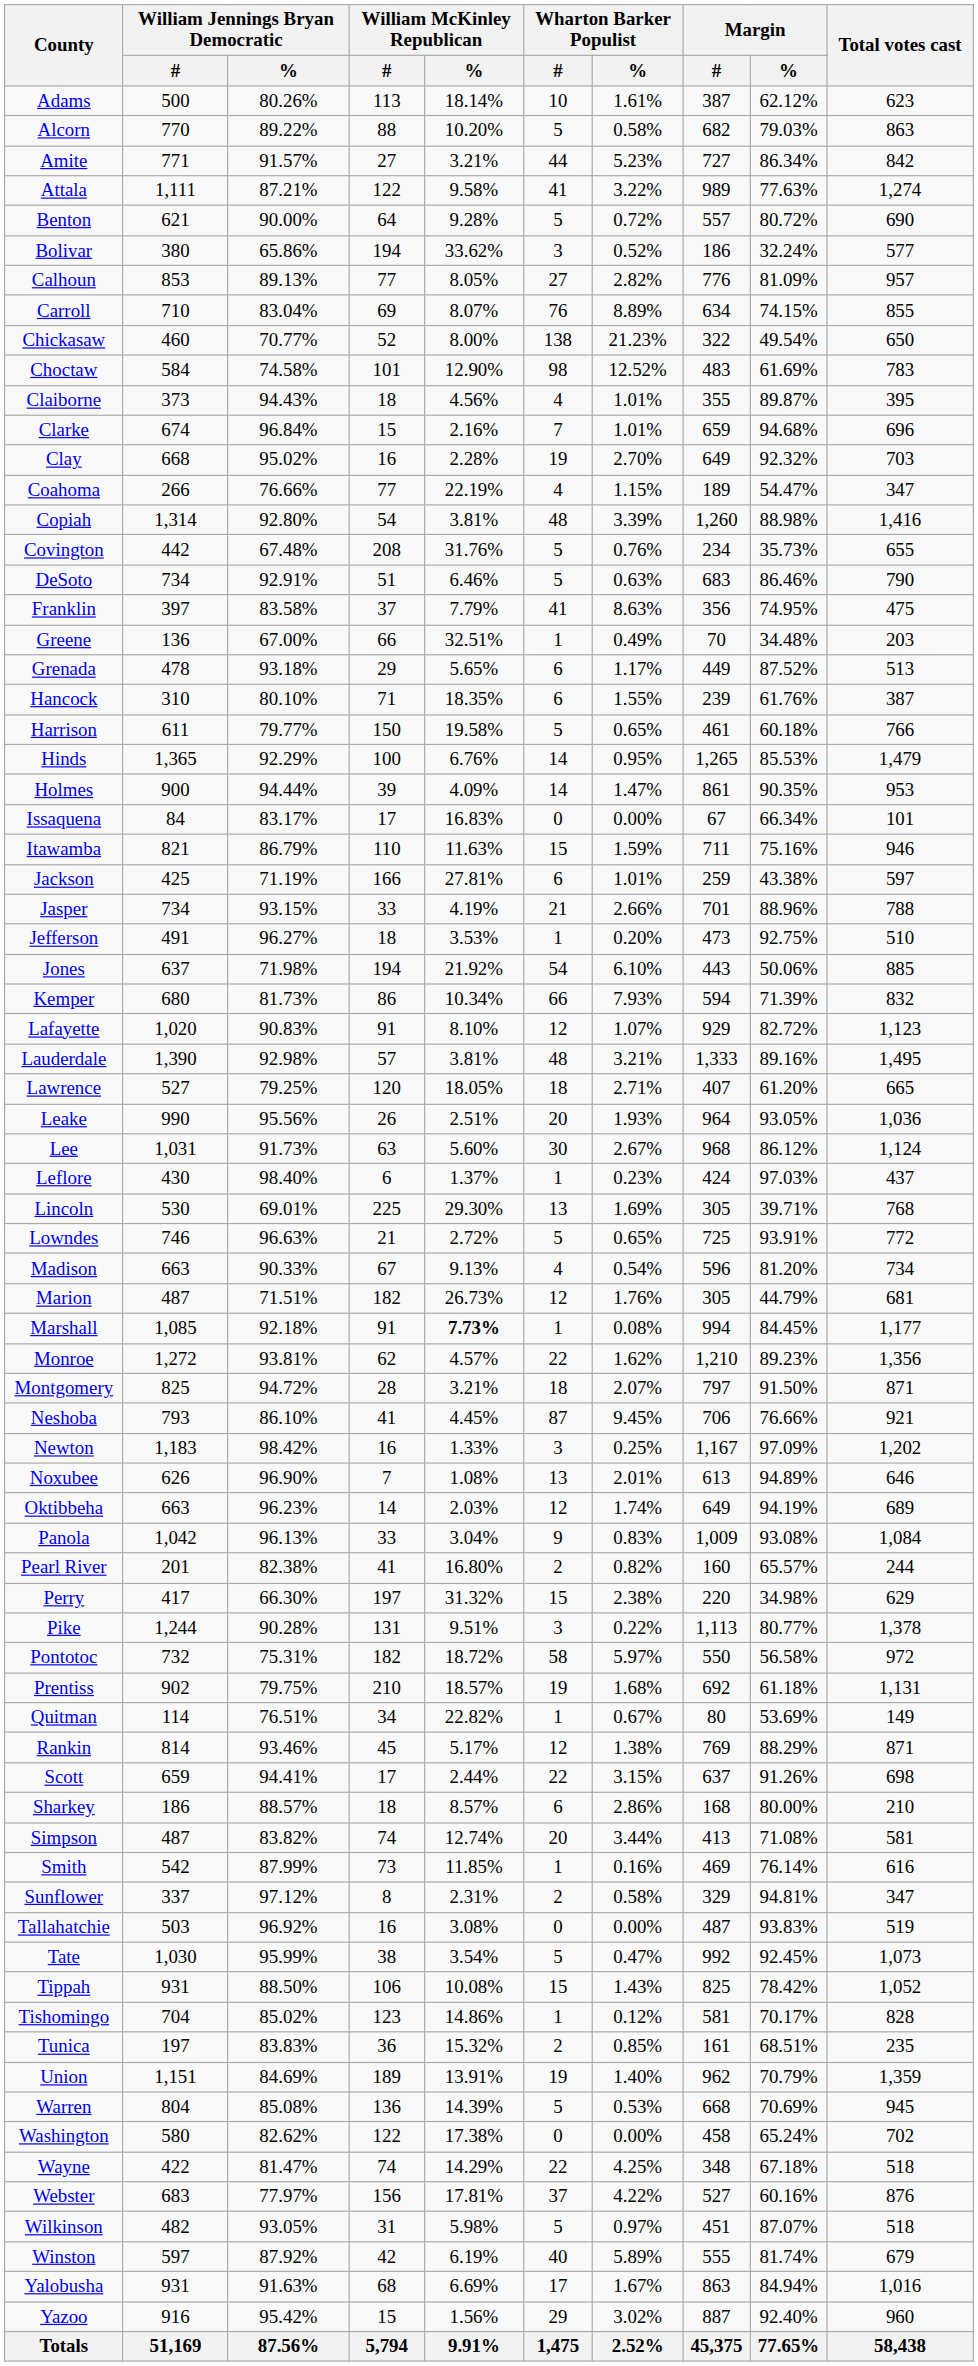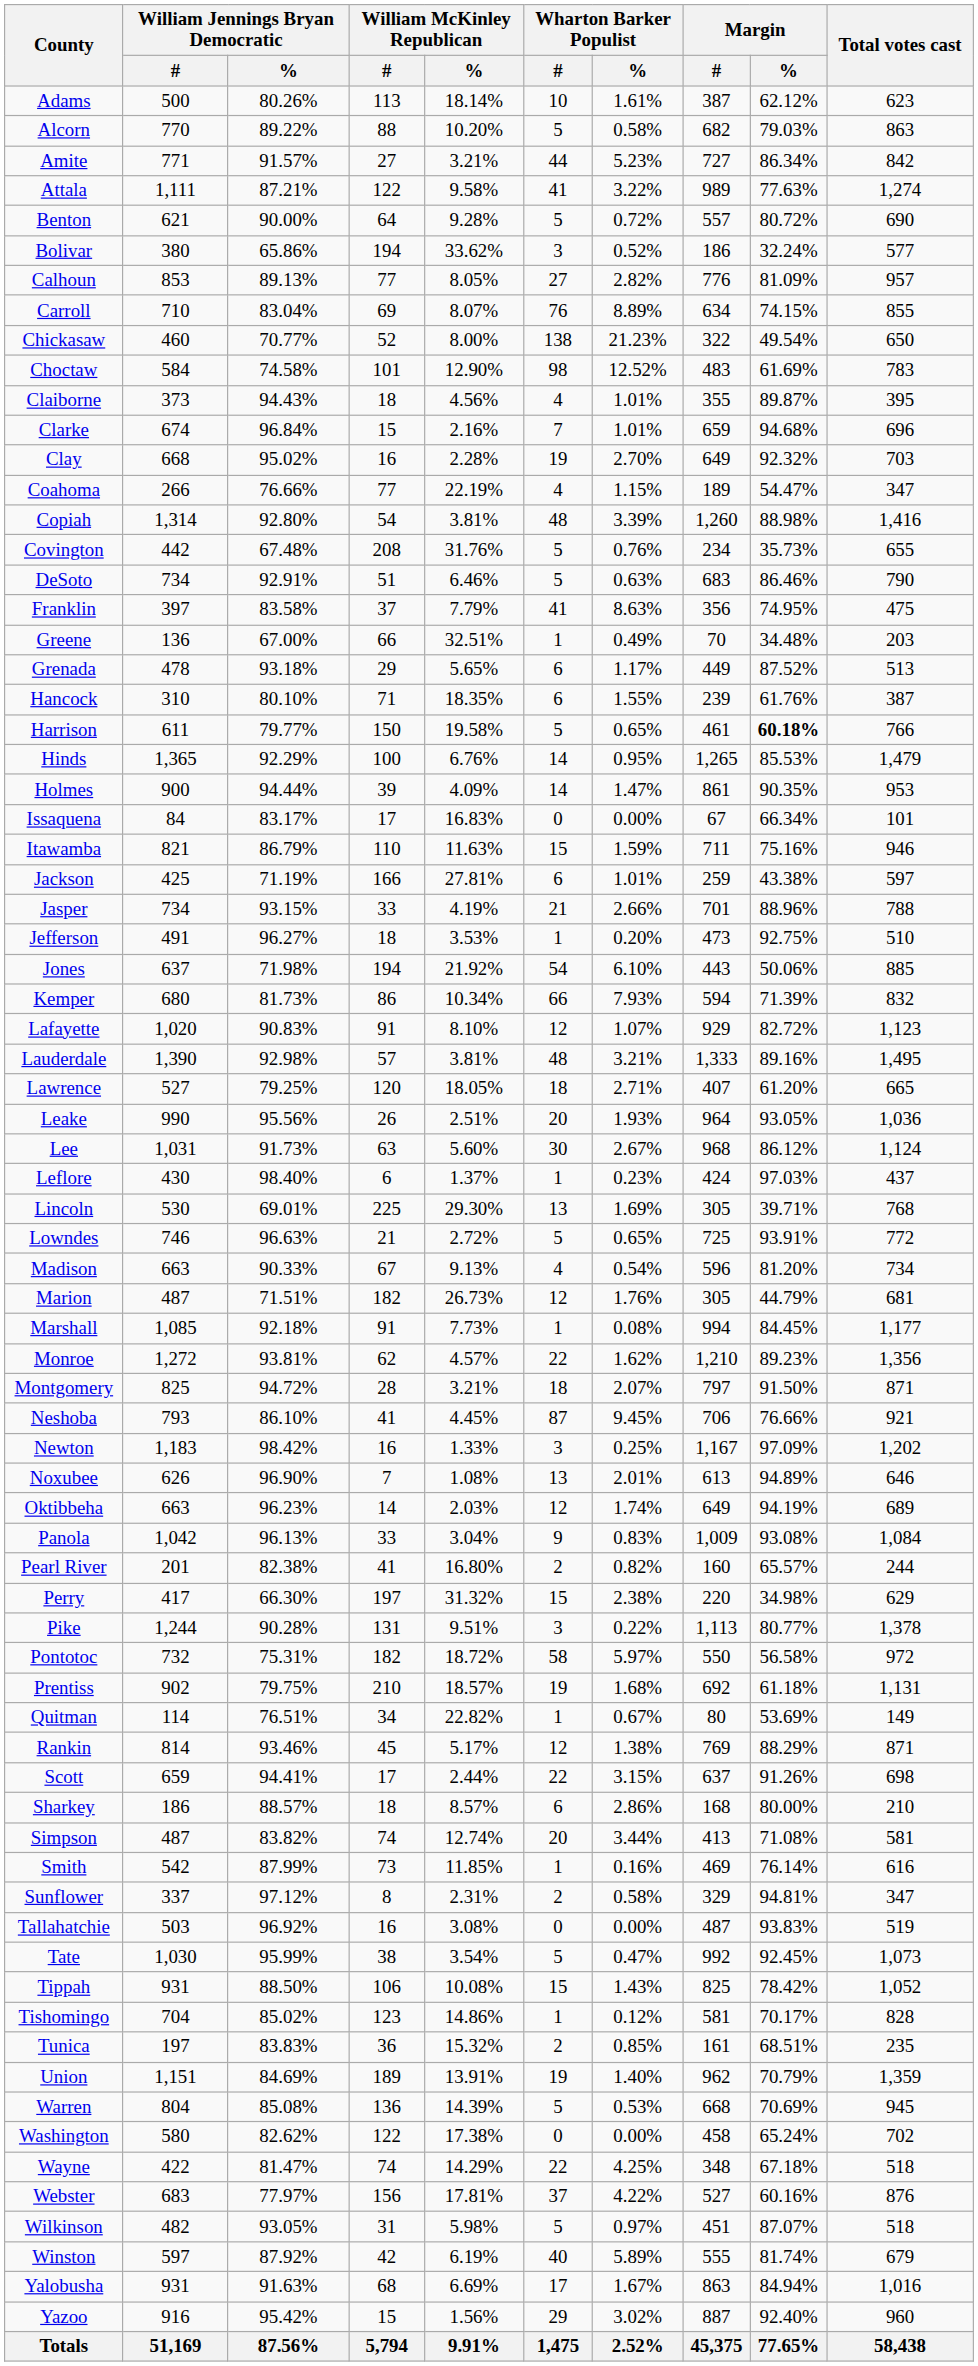(789, 729) normal -> (789, 729) bold
(474, 1328) bold -> (474, 1328) normal
